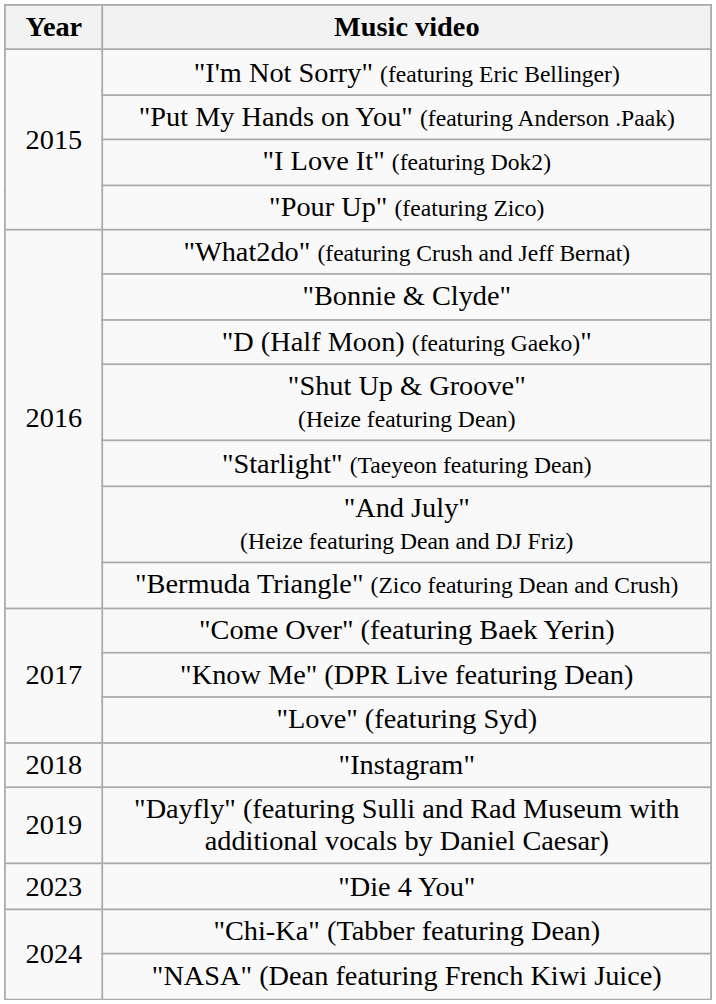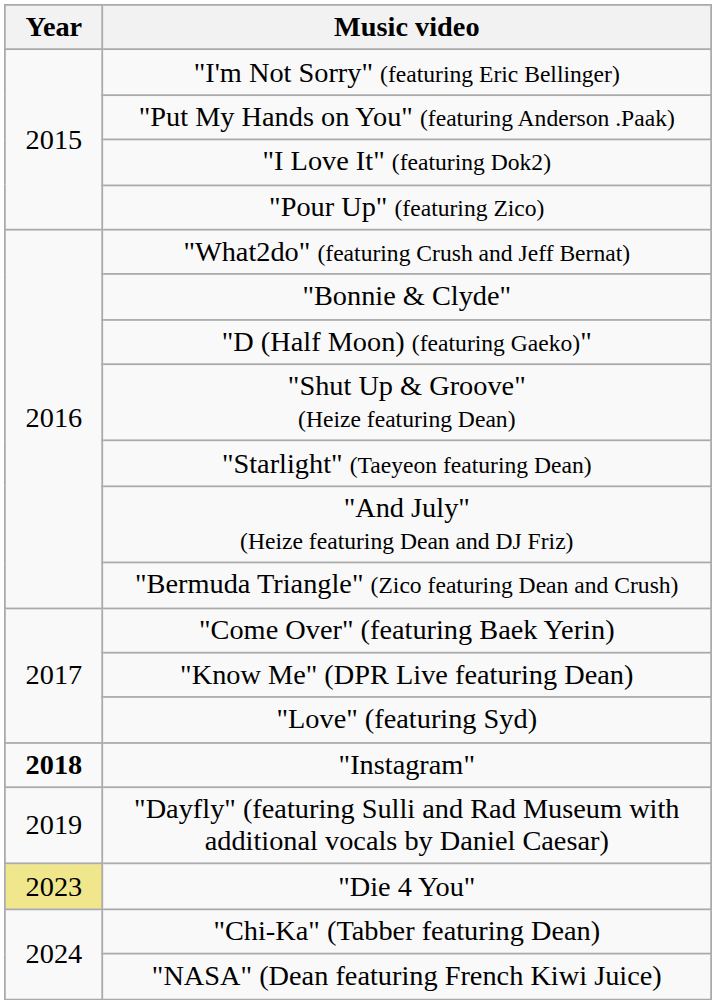(54, 764) normal -> (54, 764) bold
(54, 886) no background -> (54, 886) khaki background
